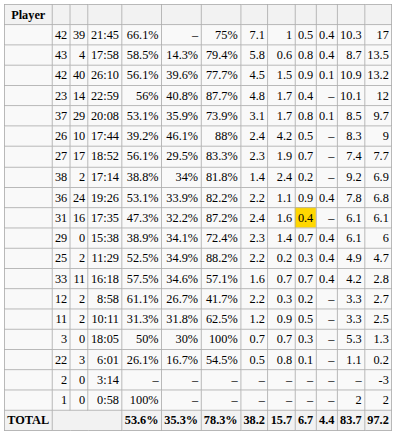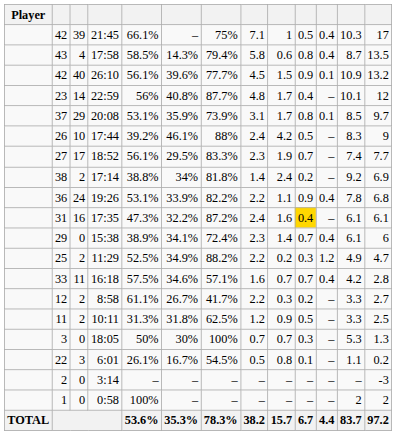(327, 258) 0.4 -> (327, 258) 1.2
